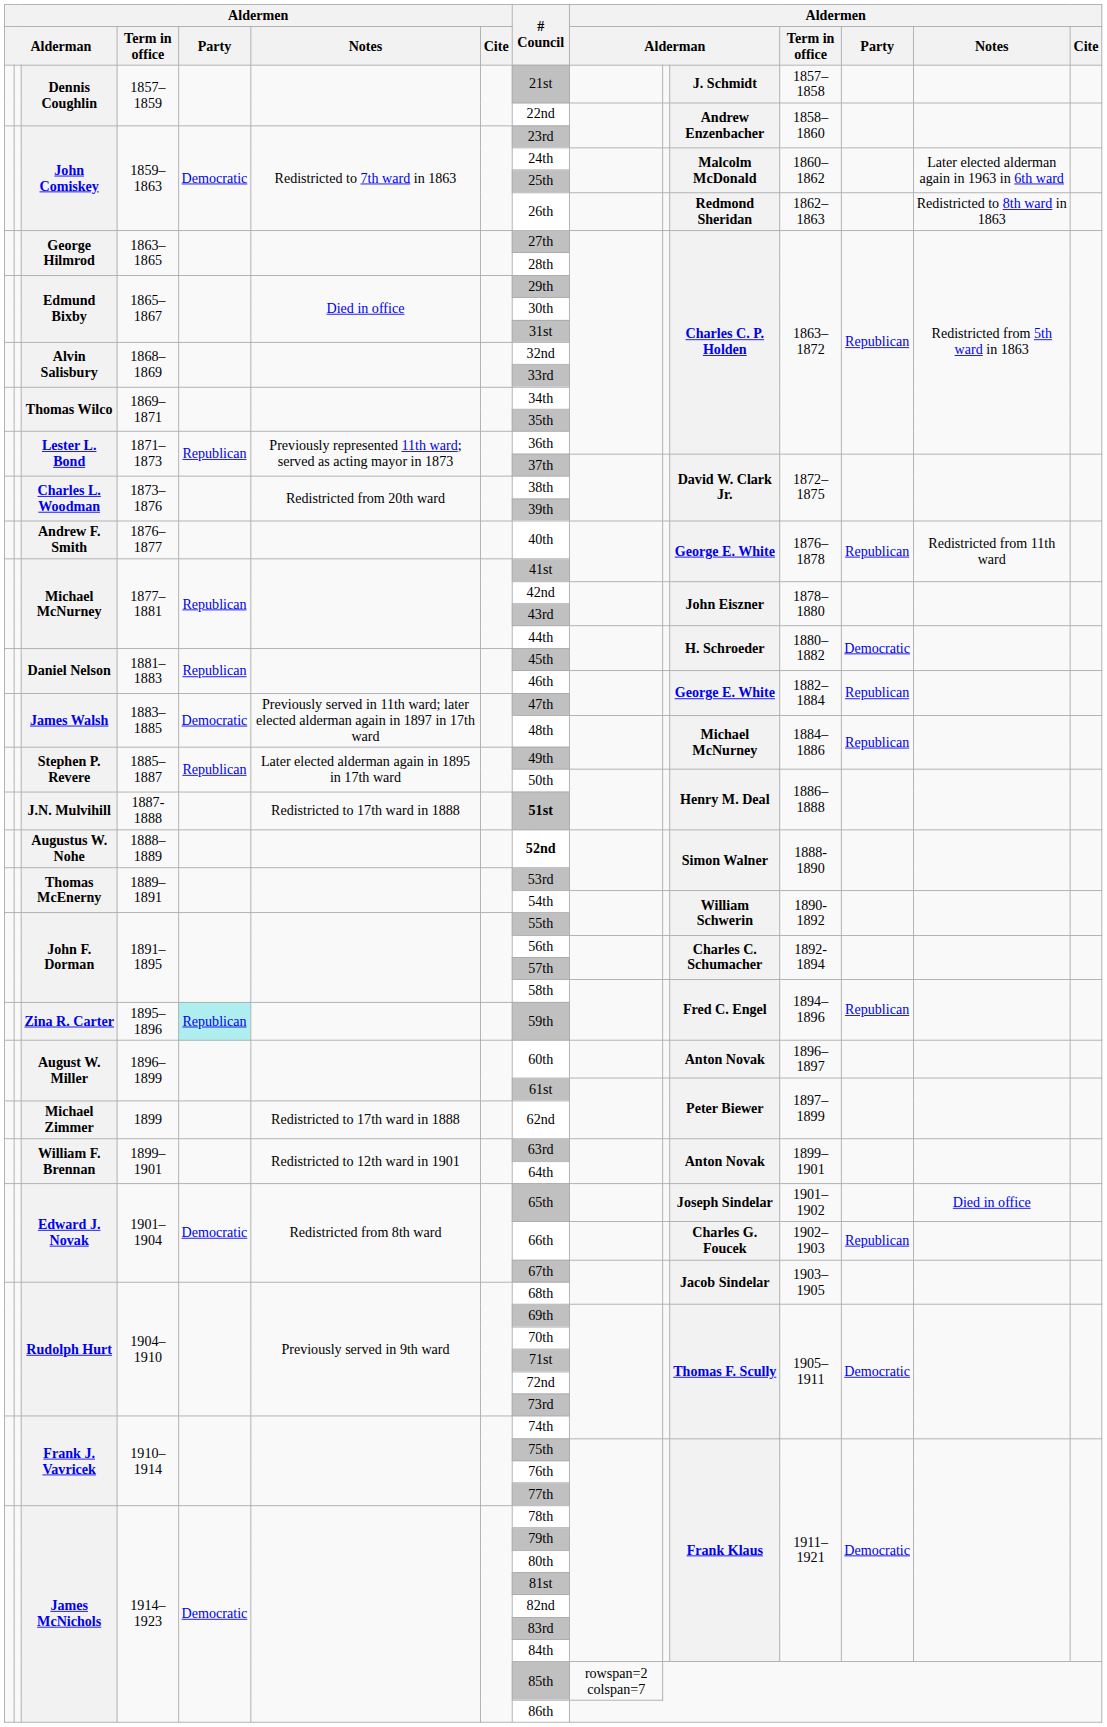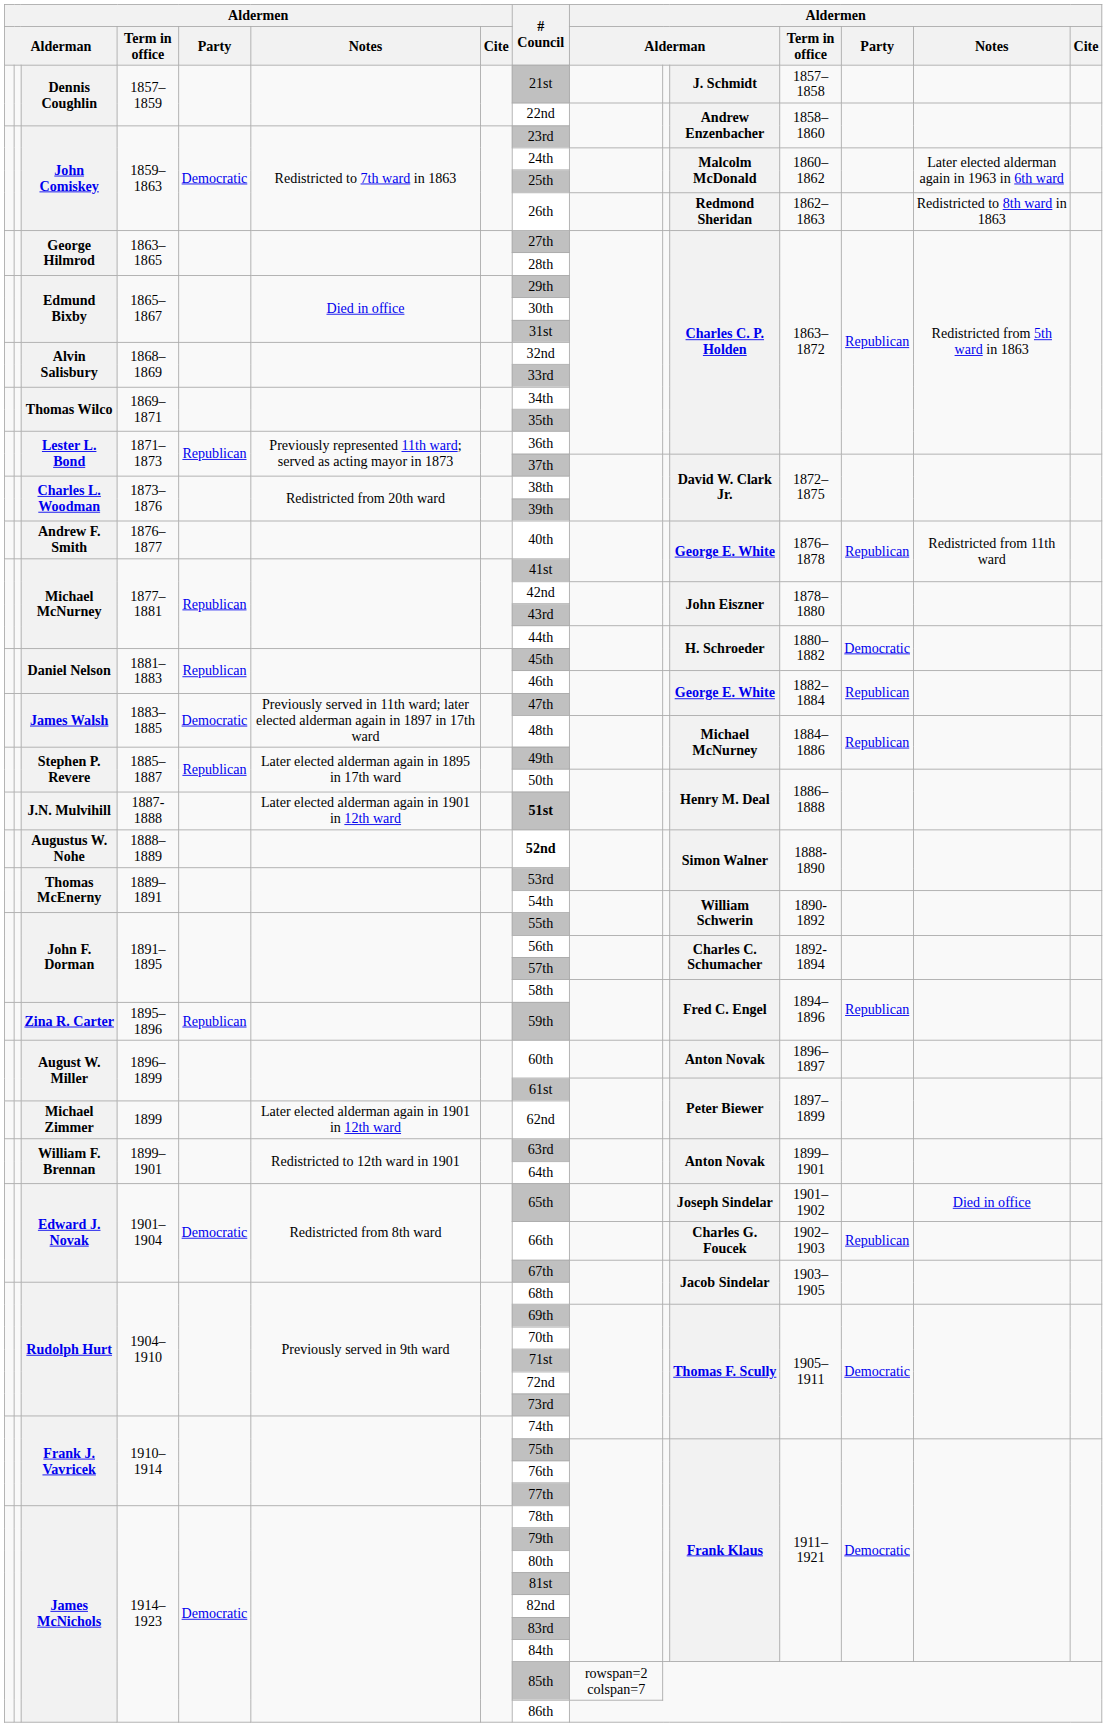(365, 810) Redistricted to 17th ward in 1888 -> (365, 810) Later elected alderman again in 1901 in 12th ward
(214, 1021) paleturquoise background -> (214, 1021) no background
(365, 1119) Redistricted to 17th ward in 1888 -> (365, 1119) Later elected alderman again in 1901 in 12th ward
